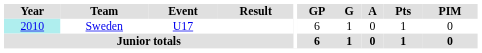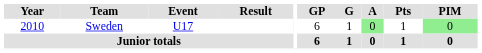(32, 26) paleturquoise background -> (32, 26) no background
(372, 26) no background -> (372, 26) lightgreen background
(450, 26) no background -> (450, 26) lightgreen background
